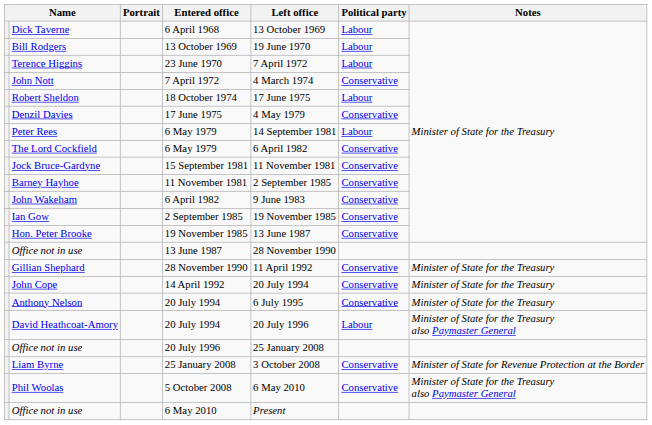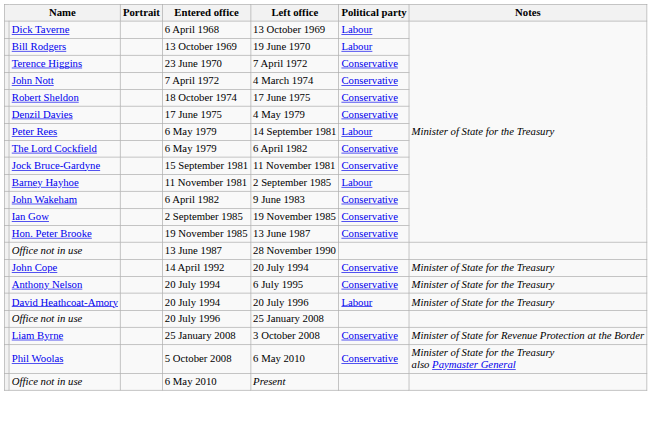(357, 64) Labour -> (370, 64) Conservative
(357, 98) Labour -> (370, 98) Conservative
(370, 183) Conservative -> (357, 183) Labour
- row: (48, 268)
(483, 325) Minister of State for the Treasury also Paymaster General -> (483, 302) Minister of State for the Treasury
